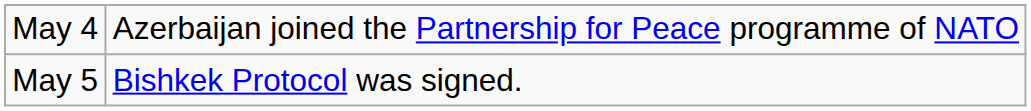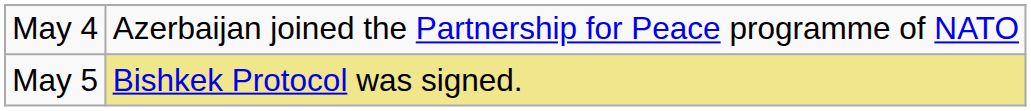(318, 79) no background -> (318, 79) khaki background
